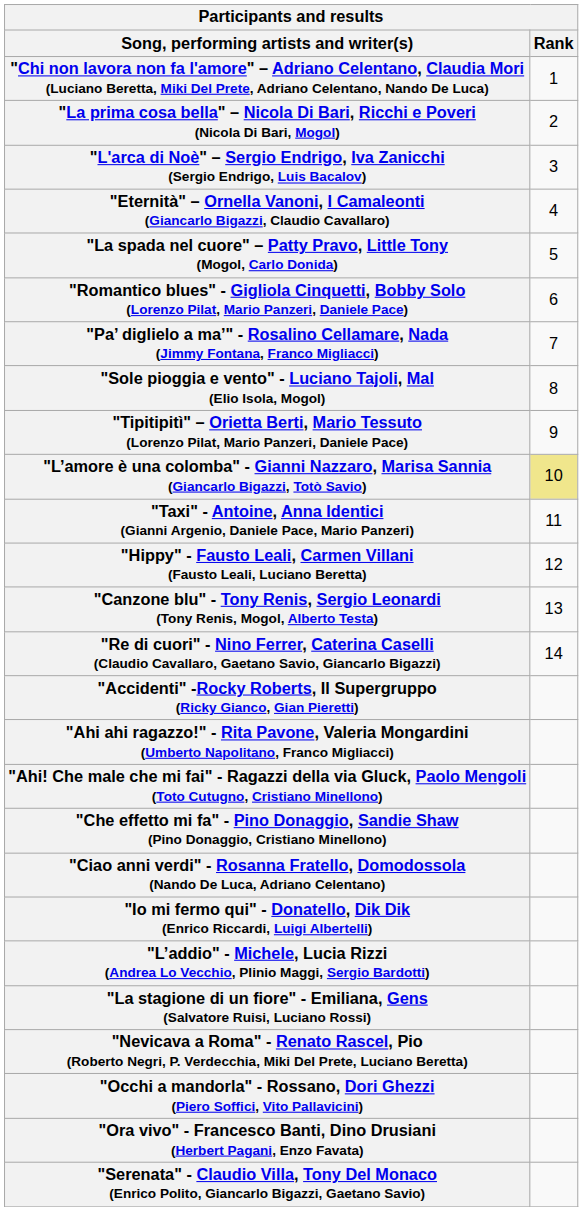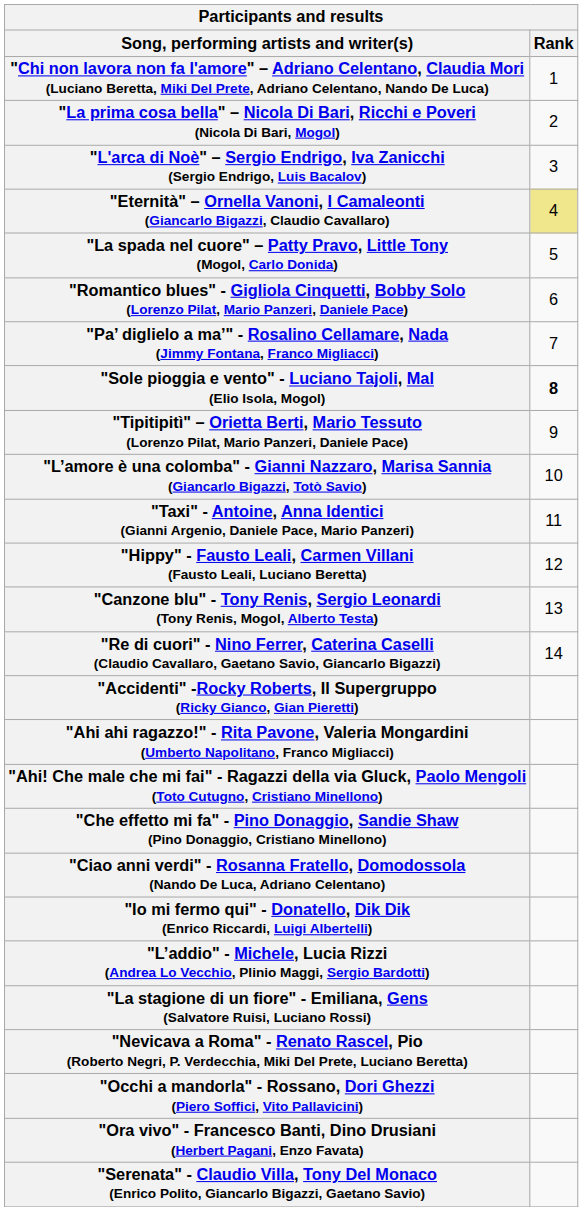(554, 211) no background -> (554, 211) khaki background
(554, 388) normal -> (554, 388) bold
(554, 476) khaki background -> (554, 476) no background
